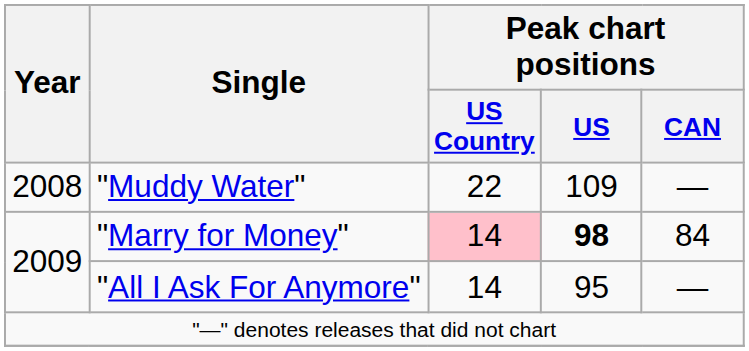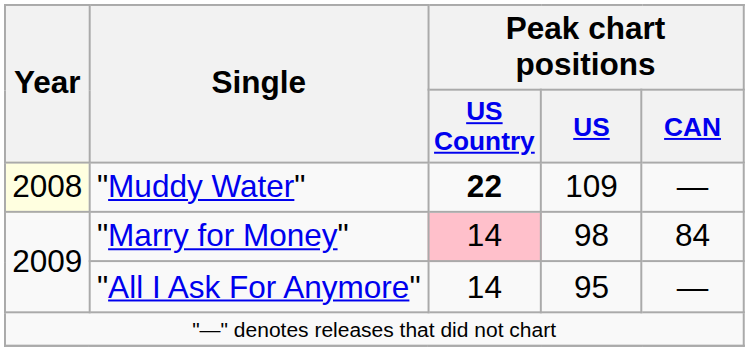(47, 186) no background -> (47, 186) lightyellow background
(484, 186) normal -> (484, 186) bold
(591, 236) bold -> (591, 236) normal
